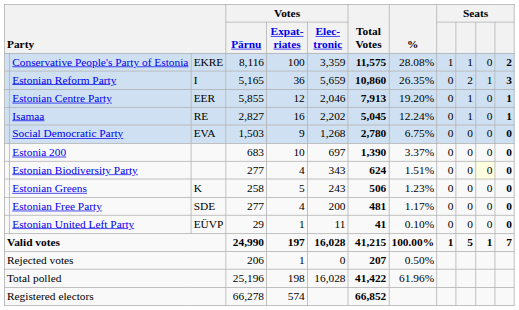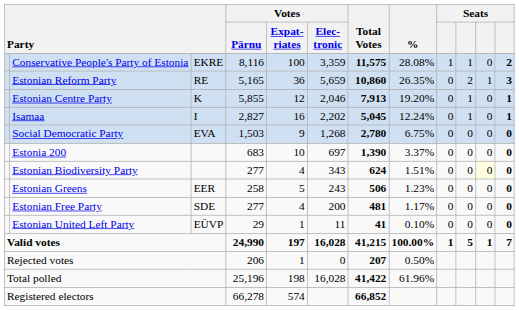(196, 80) I -> (201, 80) RE
(204, 98) EER -> (198, 98) K
(201, 116) RE -> (196, 116) I
(198, 188) K -> (204, 188) EER
